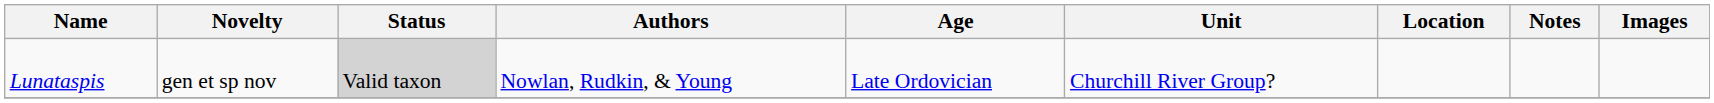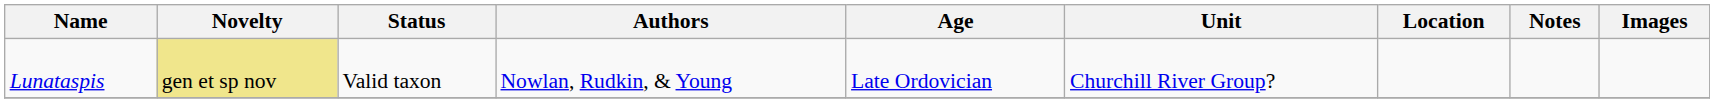(219, 80) no background -> (219, 80) khaki background
(392, 80) lightgrey background -> (392, 80) no background
